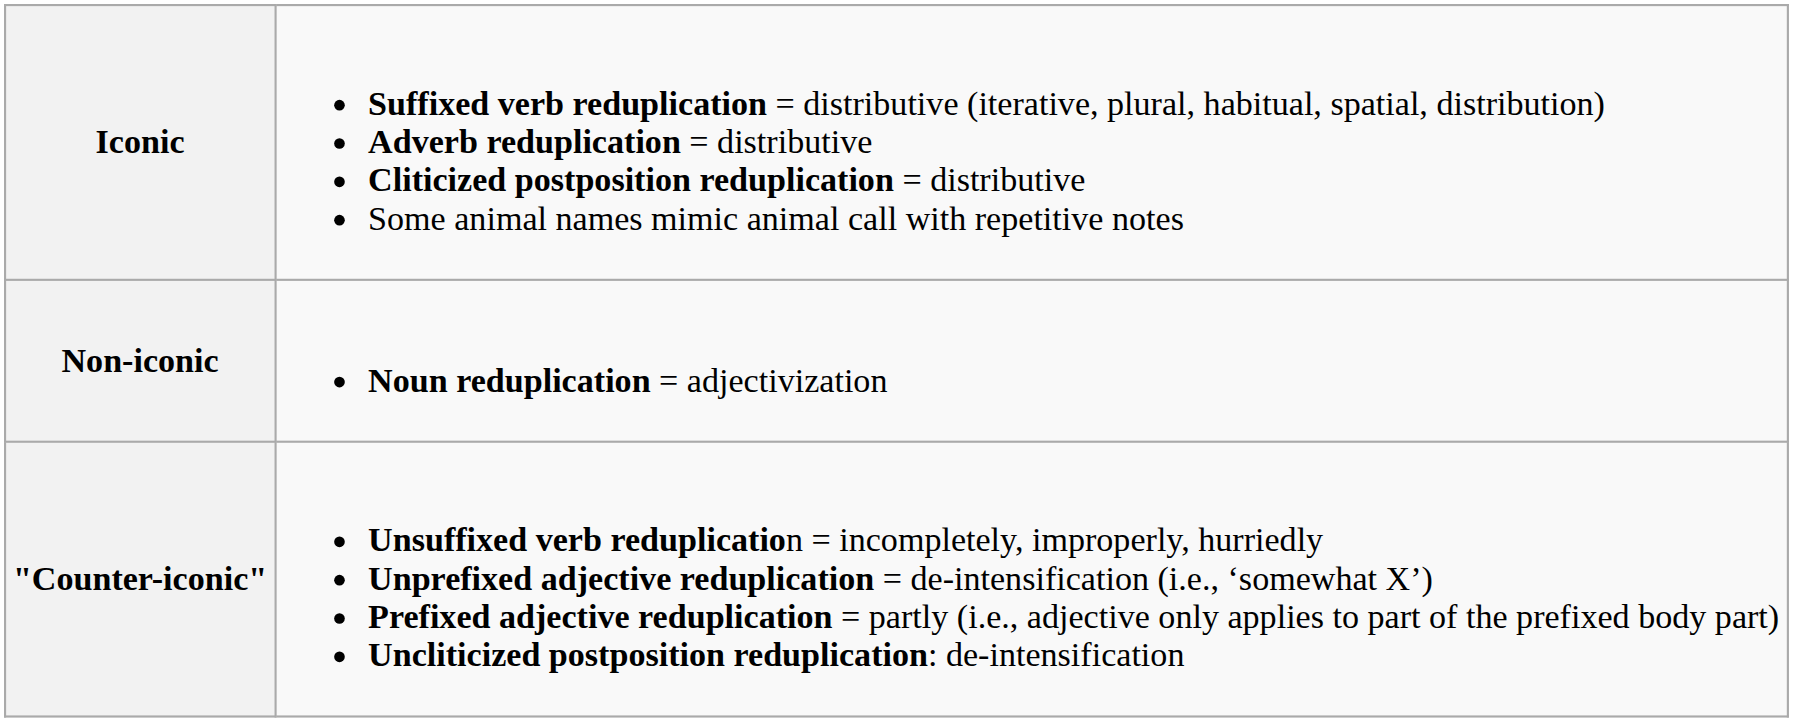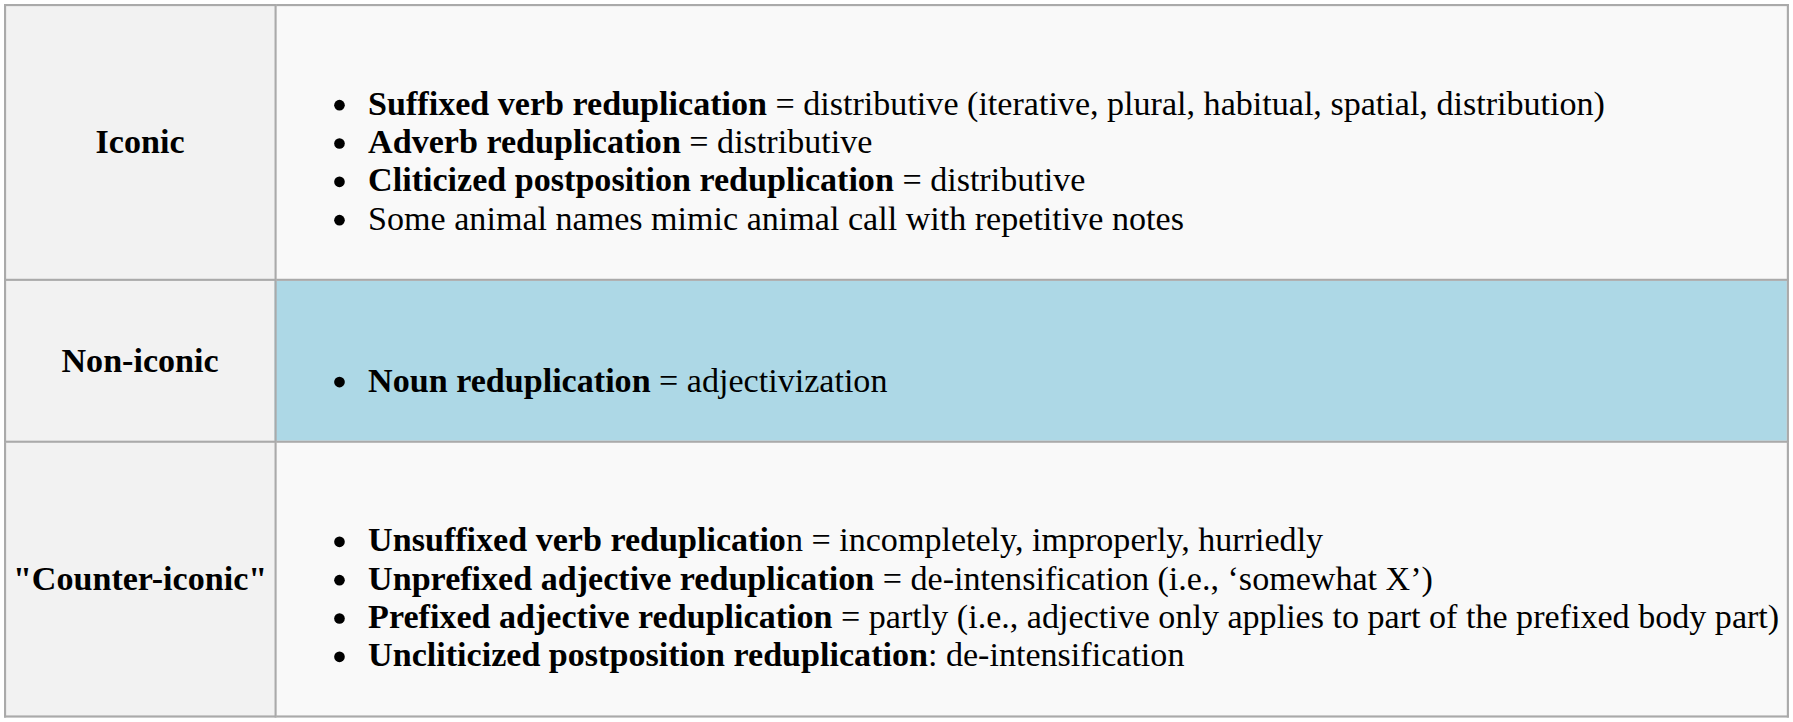(1031, 380) no background -> (1031, 380) lightblue background
